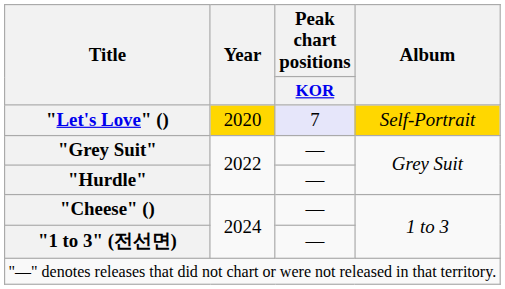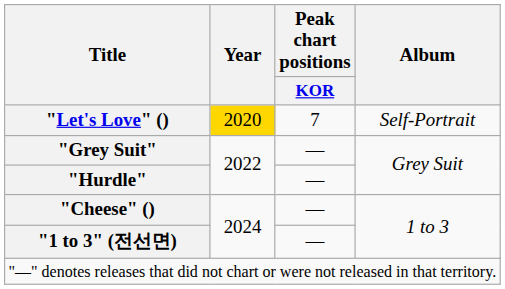(315, 119) lavender background -> (315, 119) no background
(427, 119) gold background -> (427, 119) no background
